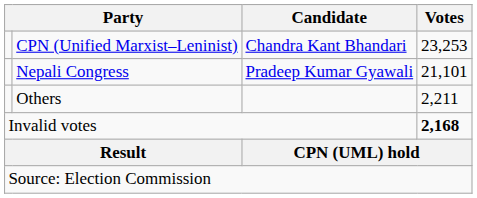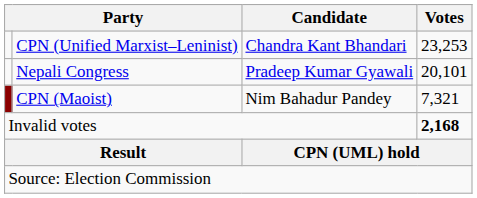(444, 71) 21,101 -> (444, 71) 20,101
+ row: (64, 98)
- row: (39, 98)
